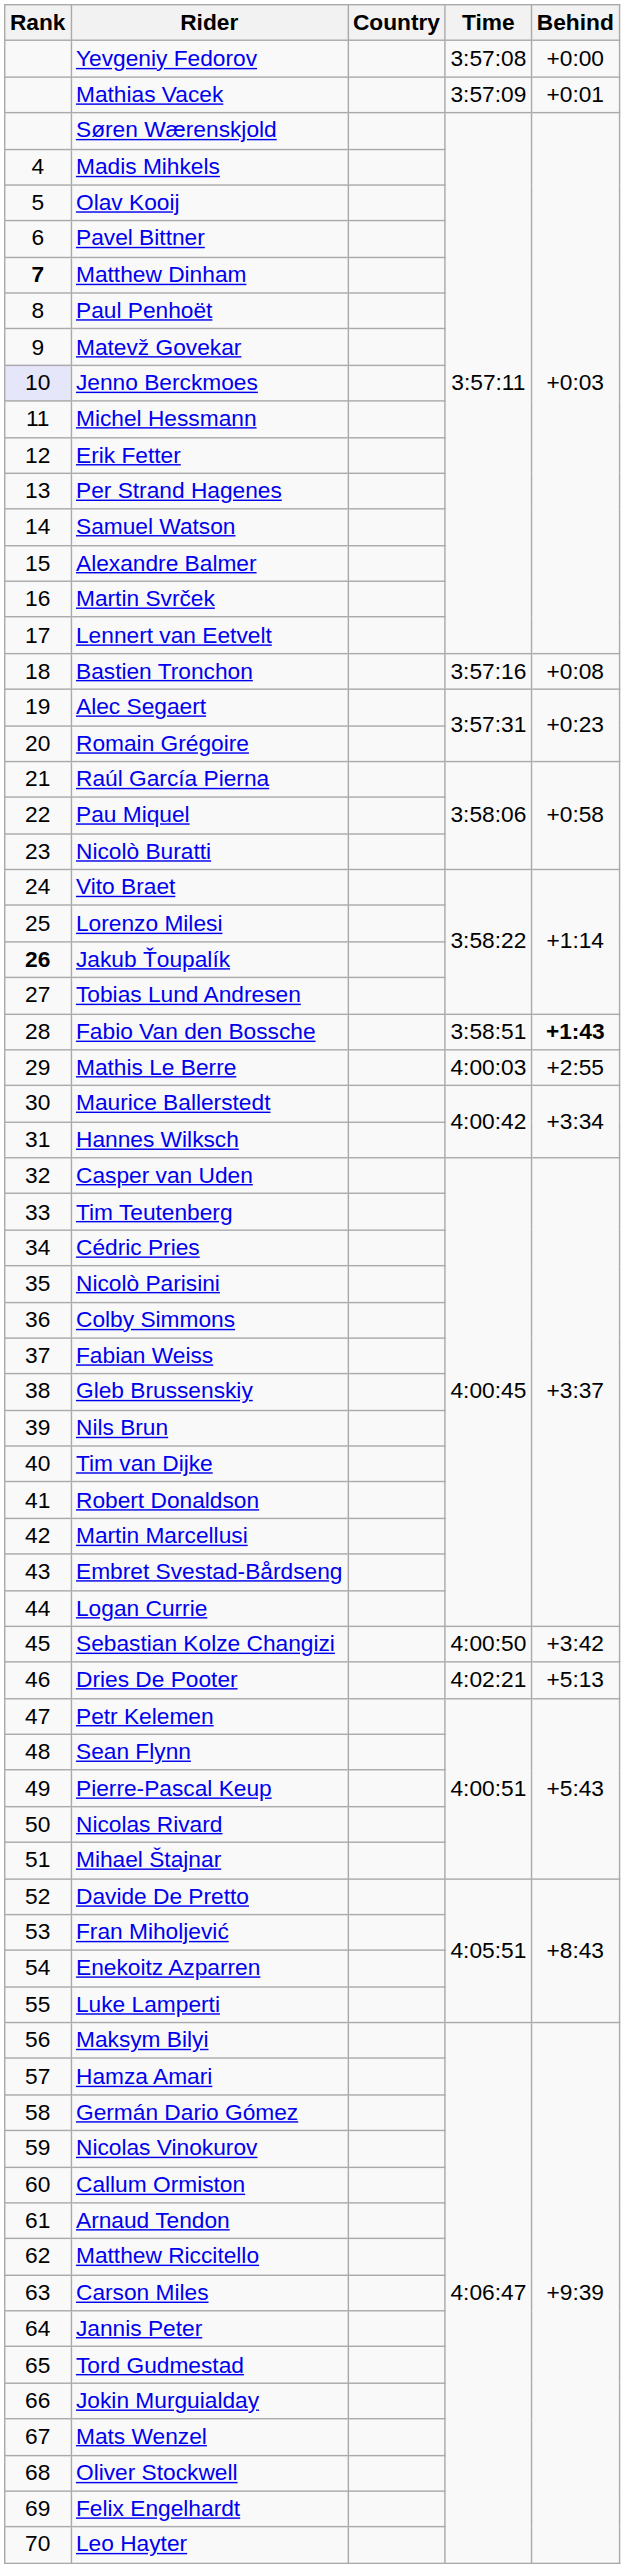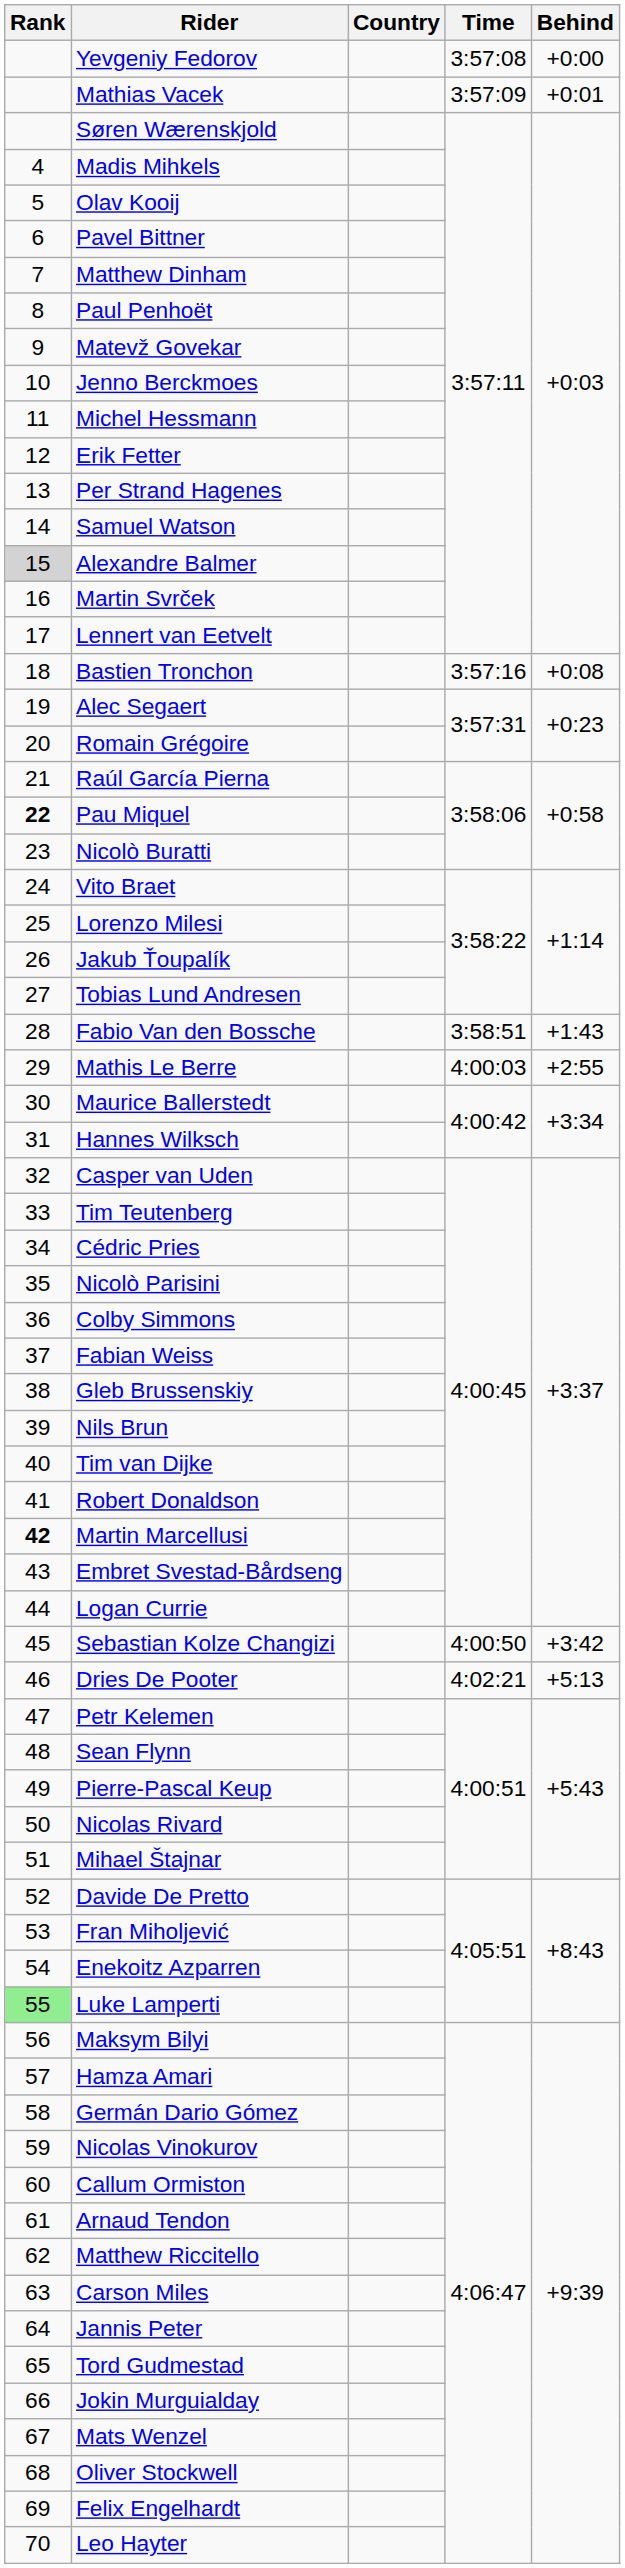(38, 274) bold -> (38, 274) normal
(38, 382) lavender background -> (38, 382) no background
(38, 563) no background -> (38, 563) lightgrey background
(38, 815) normal -> (38, 815) bold
(38, 959) bold -> (38, 959) normal
(575, 1031) bold -> (575, 1031) normal
(38, 1535) normal -> (38, 1535) bold
(38, 2004) no background -> (38, 2004) lightgreen background
